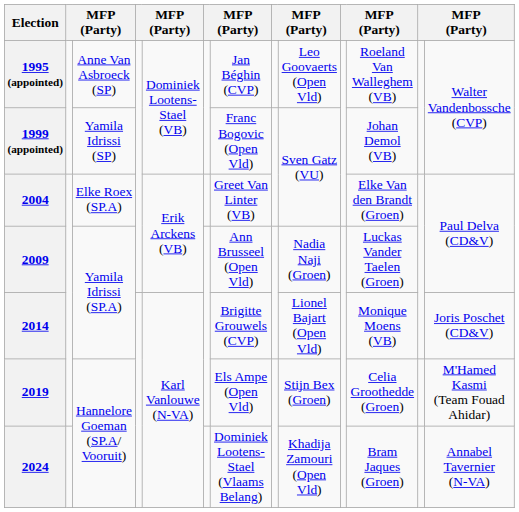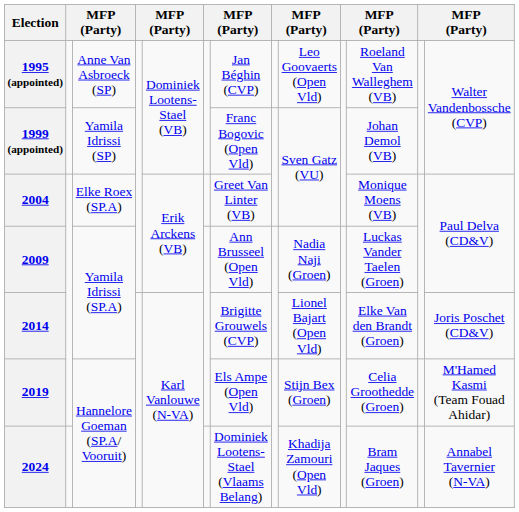(382, 200) Elke Van den Brandt (Groen) -> (382, 200) Monique Moens (VB)
(382, 325) Monique Moens (VB) -> (382, 325) Elke Van den Brandt (Groen)
